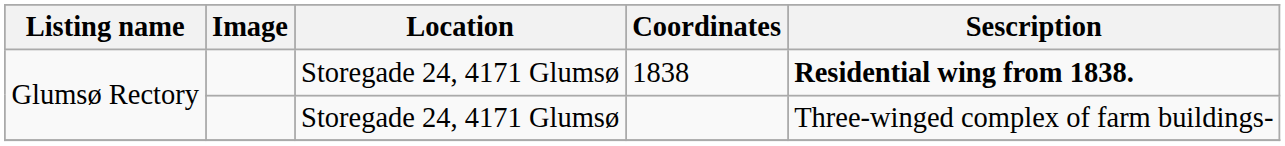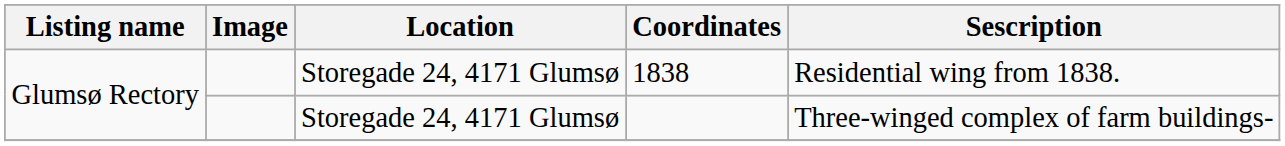(964, 72) bold -> (957, 72) normal
